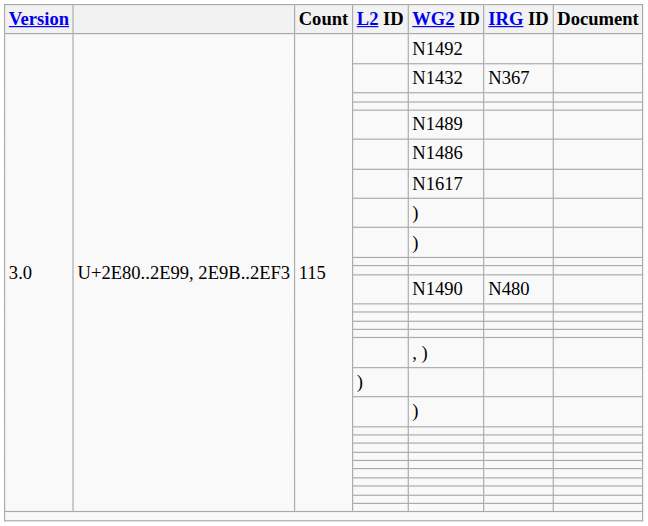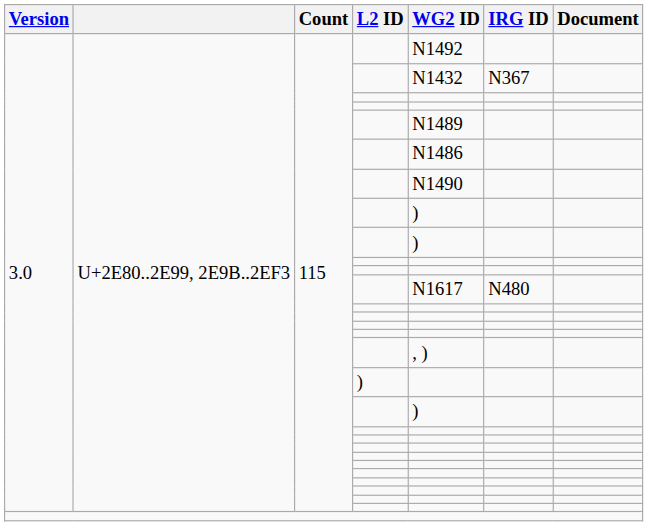(438, 183) N1617 -> (438, 183) N1490
(438, 288) N1490 -> (438, 288) N1617
